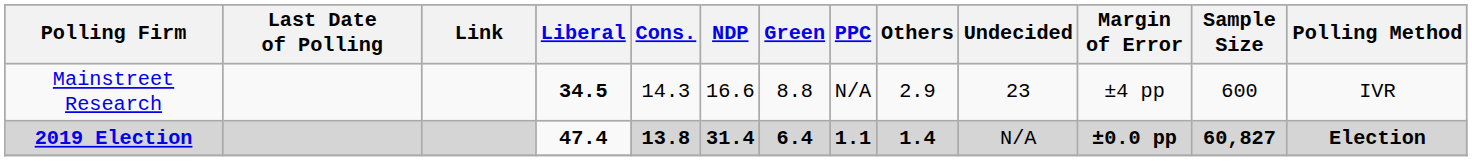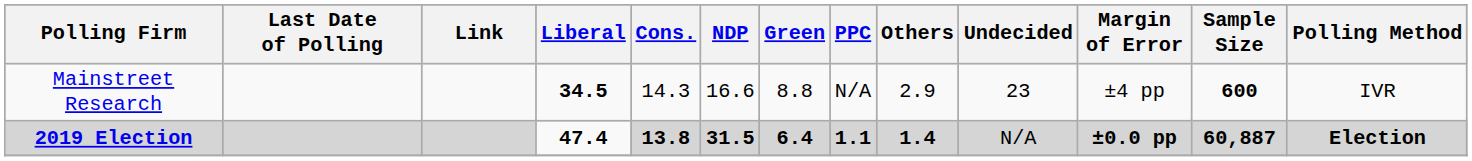(1239, 92) normal -> (1239, 92) bold
(730, 138) 31.4 -> (730, 138) 31.5
(1239, 138) 60,827 -> (1239, 138) 60,887
